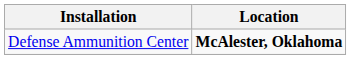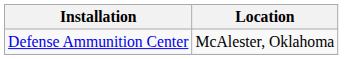(269, 41) bold -> (265, 41) normal
